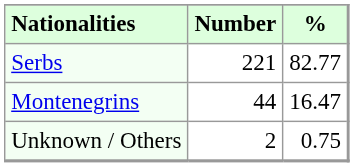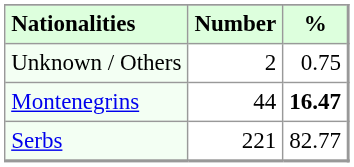rows swapped: (37, 62) <-> (96, 140)
(315, 101) normal -> (315, 101) bold
